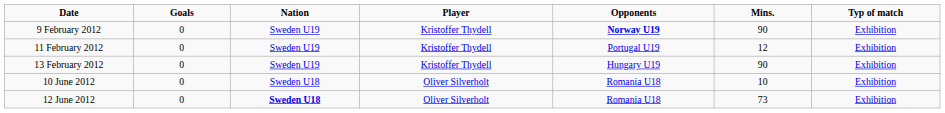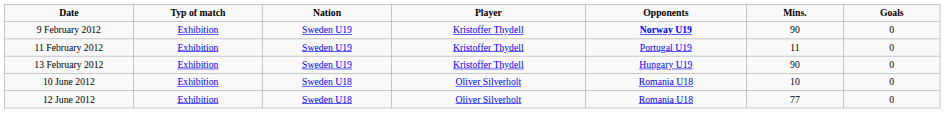columns swapped: (876, 13) <-> (182, 13)
(763, 47) 12 -> (795, 47) 11
(295, 99) bold -> (327, 99) normal
(763, 99) 73 -> (795, 99) 77
